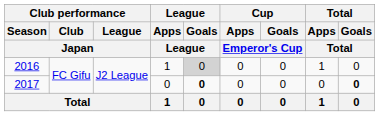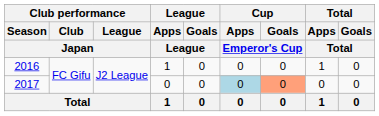(202, 66) lightgrey background -> (202, 66) no background
(202, 84) bold -> (202, 84) normal
(240, 84) no background -> (240, 84) lightblue background
(283, 84) no background -> (283, 84) lightsalmon background
(356, 84) bold -> (356, 84) normal
